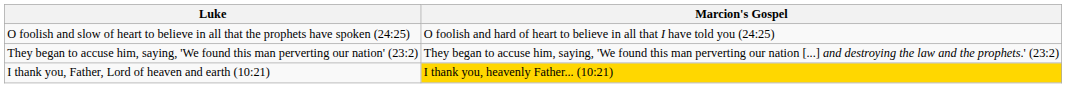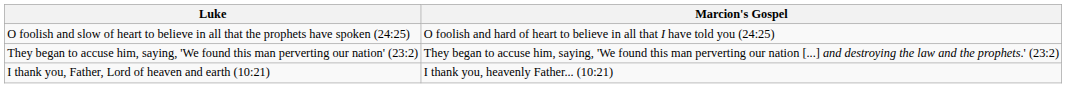(518, 72) gold background -> (518, 72) no background
